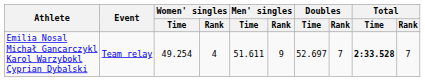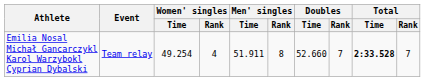(249, 54) 51.611 -> (249, 54) 51.911
(281, 54) 9 -> (281, 54) 8
(312, 54) 52.697 -> (312, 54) 52.660
